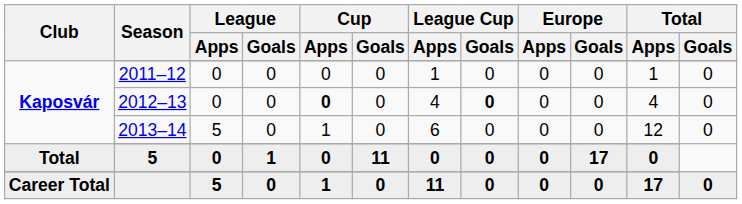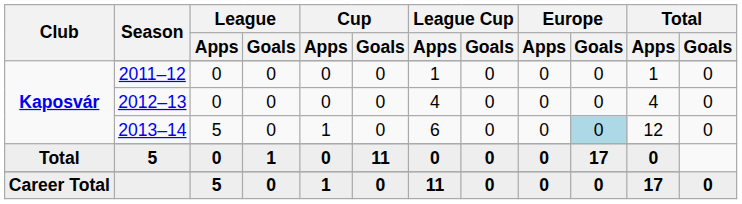(326, 102) bold -> (326, 102) normal
(490, 102) bold -> (490, 102) normal
(599, 130) no background -> (599, 130) lightblue background
